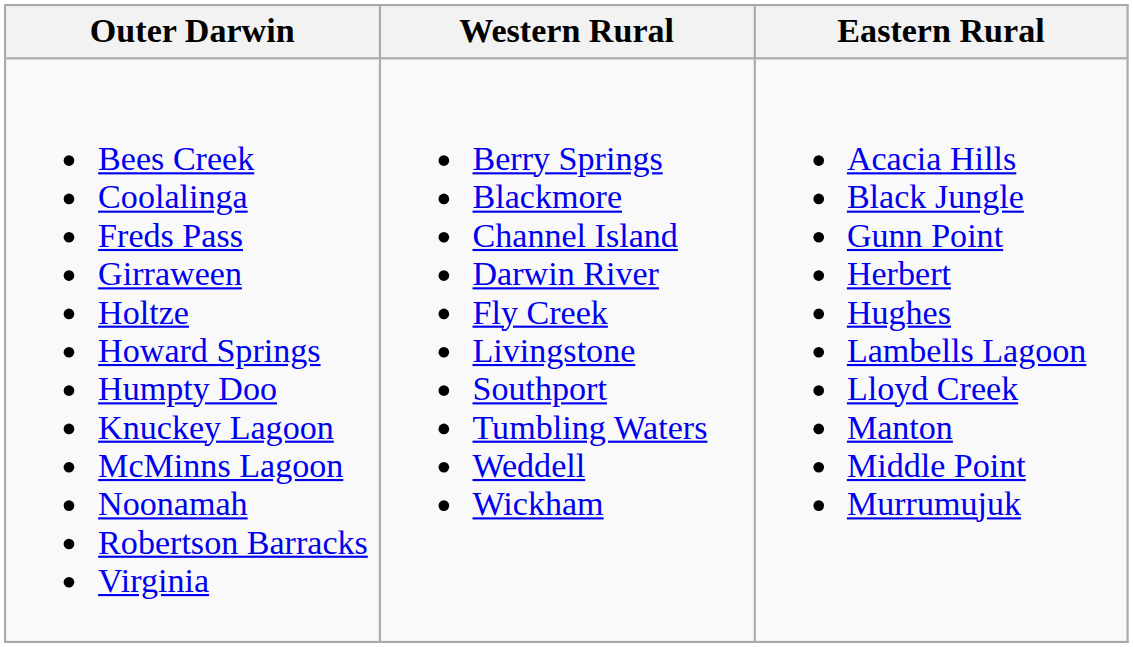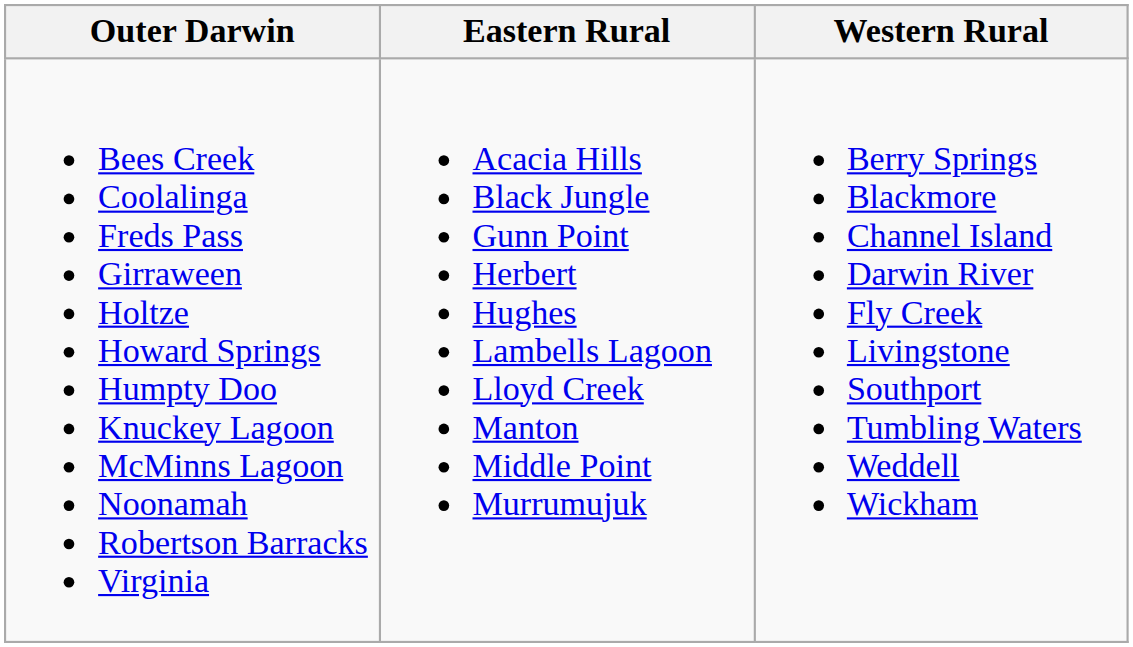columns swapped: (567, 31) <-> (941, 31)
